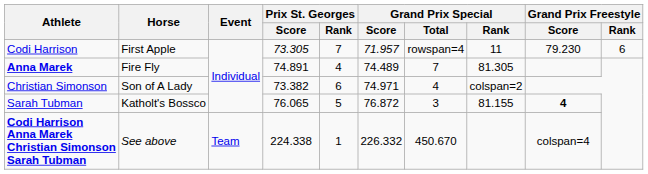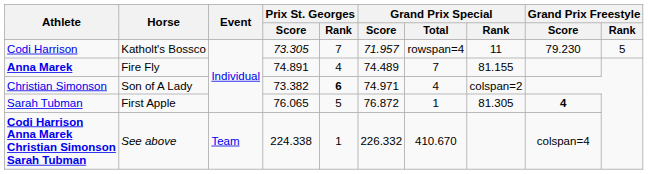(148, 49) First Apple -> (164, 49) Katholt's Bossco
(622, 49) 6 -> (622, 49) 5
(496, 67) 81.305 -> (496, 67) 81.155
(339, 86) normal -> (339, 86) bold
(164, 104) Katholt's Bossco -> (148, 104) First Apple
(436, 104) 3 -> (436, 104) 1
(496, 104) 81.155 -> (496, 104) 81.305
(436, 141) 450.670 -> (436, 141) 410.670
